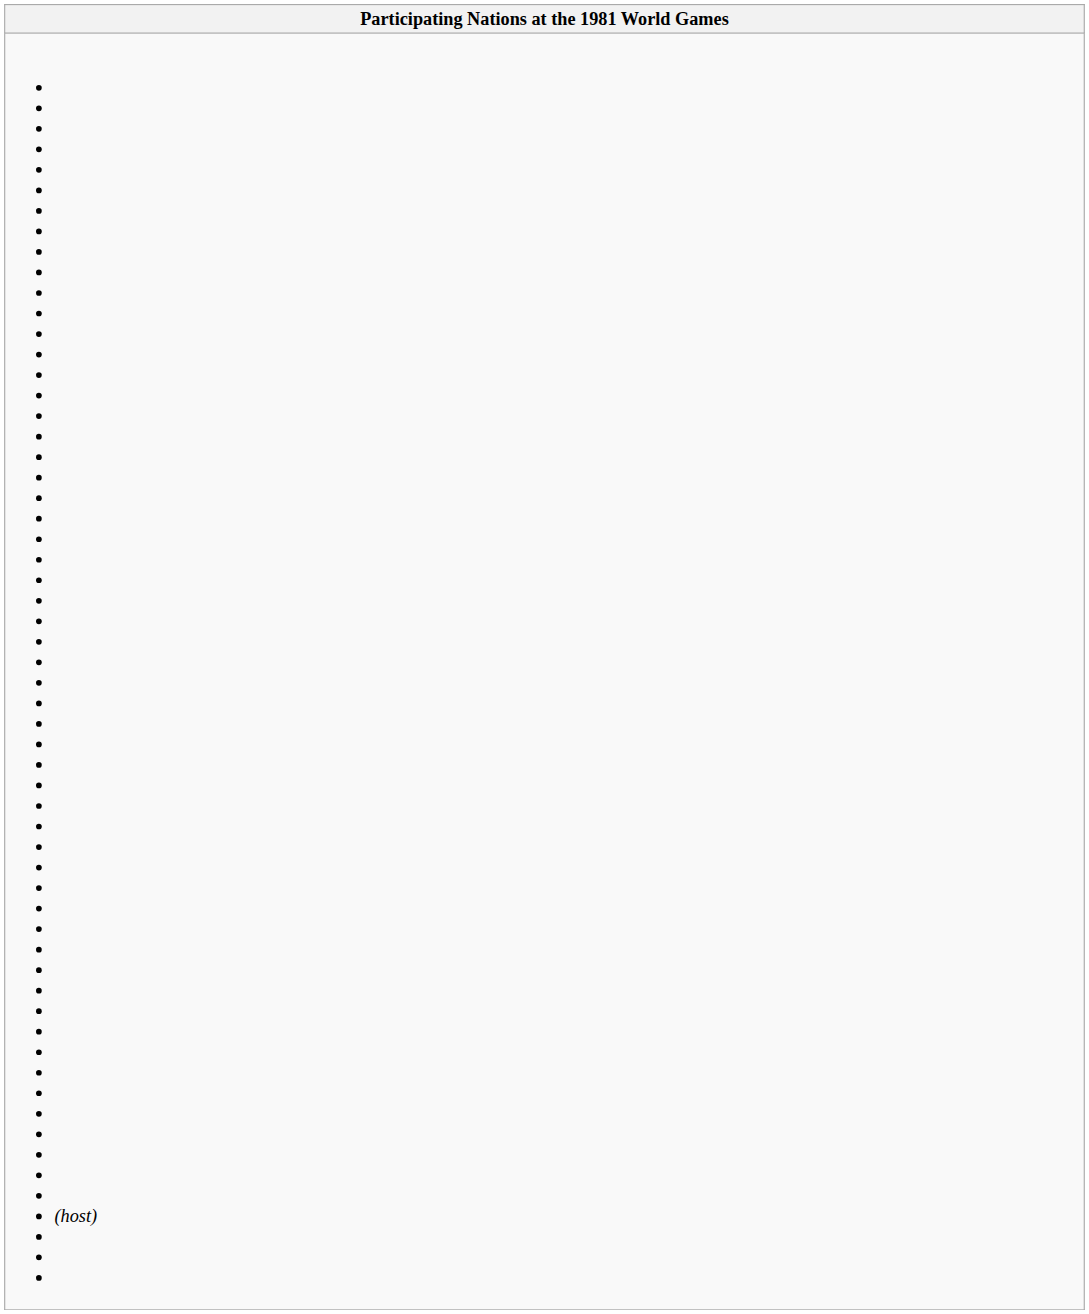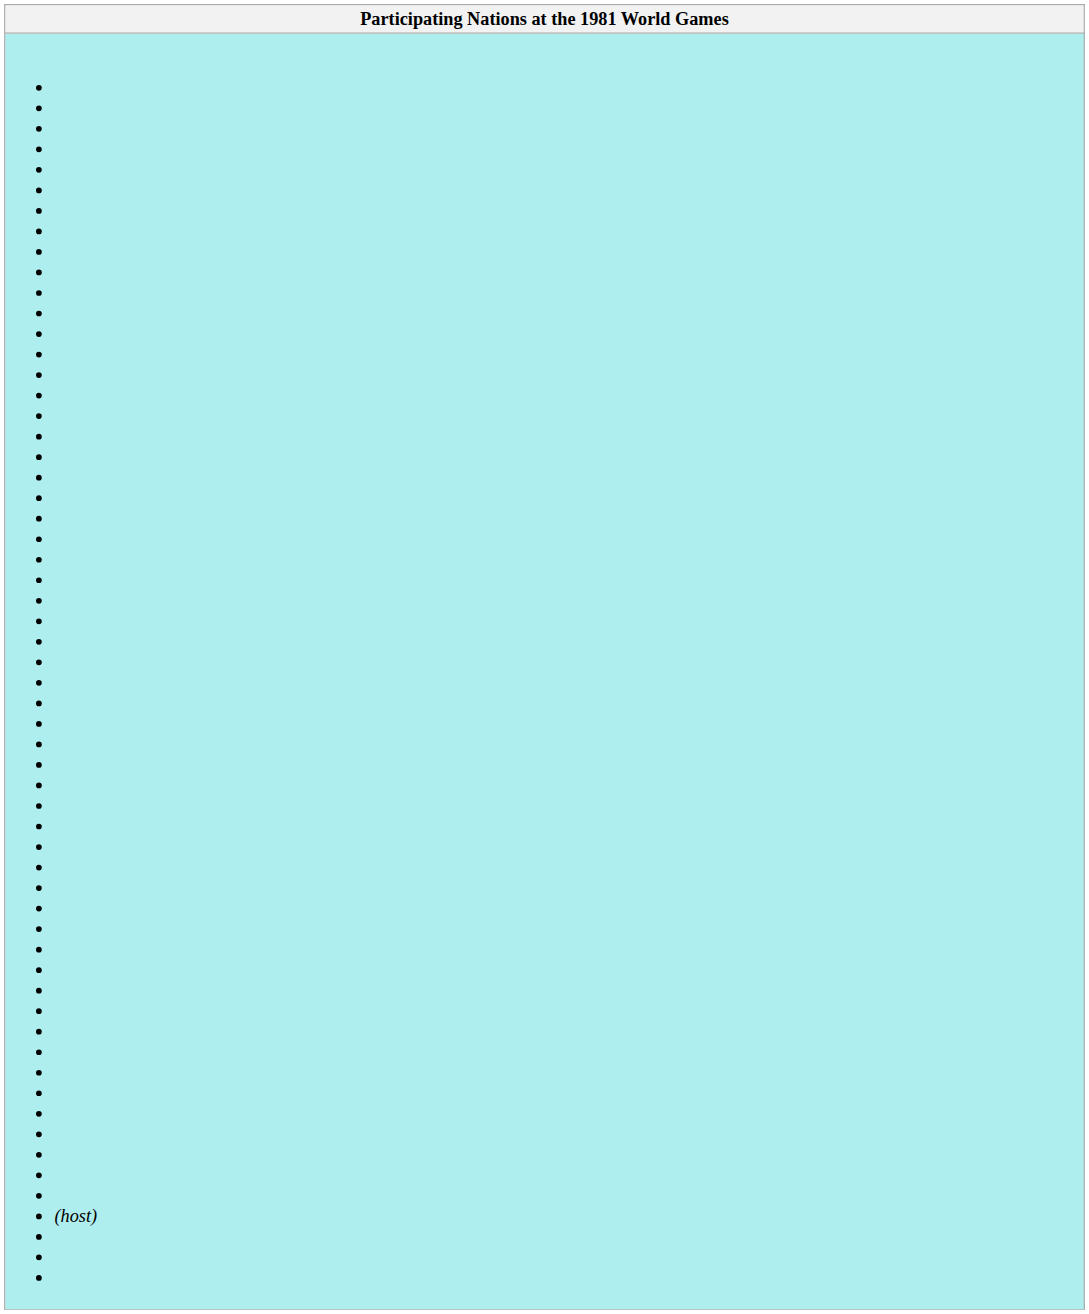(544, 682) no background -> (544, 682) paleturquoise background
